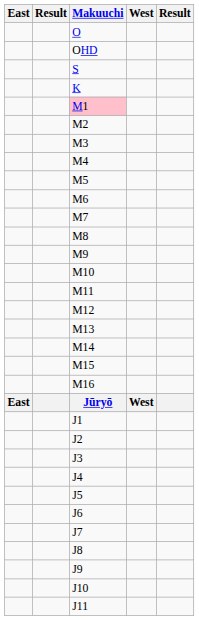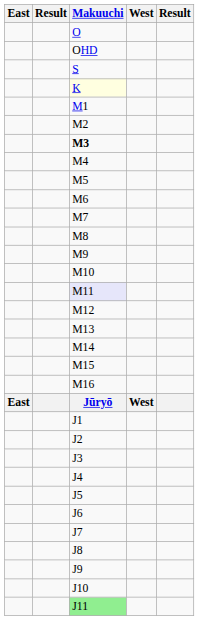(76, 87) no background -> (76, 87) lightyellow background
(80, 106) pink background -> (80, 106) no background
(80, 143) normal -> (81, 143) bold
(83, 291) no background -> (83, 291) lavender background
(80, 606) no background -> (80, 606) lightgreen background
